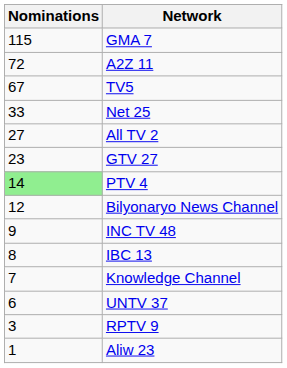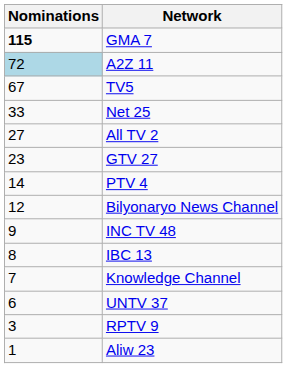(20, 40) normal -> (20, 40) bold
(16, 64) no background -> (16, 64) lightblue background
(16, 183) lightgreen background -> (16, 183) no background
